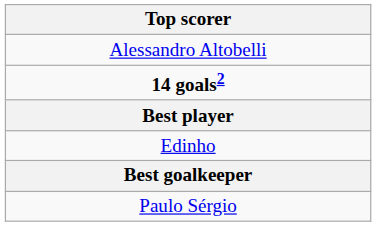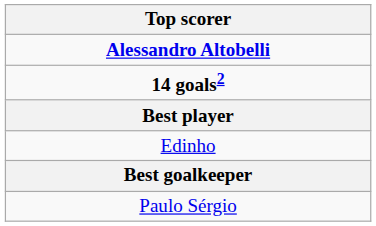(188, 49) normal -> (188, 49) bold
